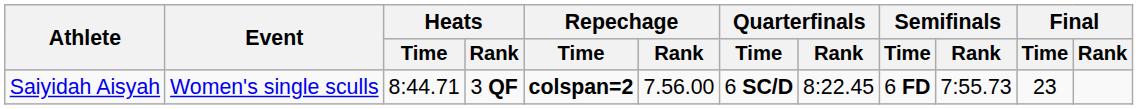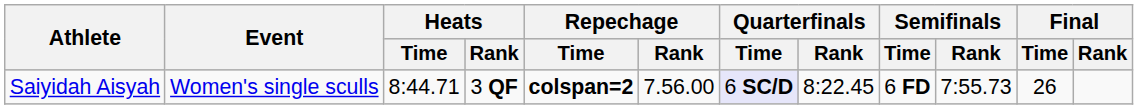(759, 87) no background -> (759, 87) lavender background
(1045, 87) 23 -> (1045, 87) 26
